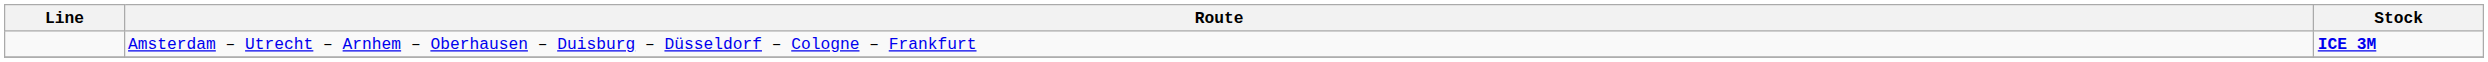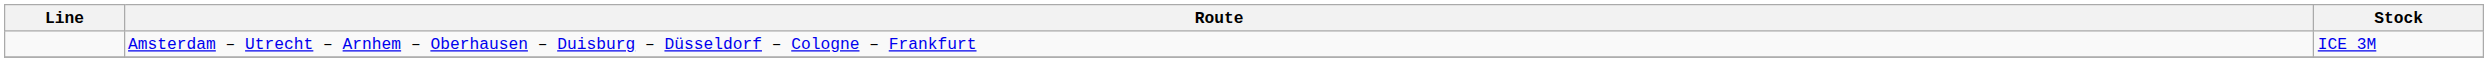(2347, 44) bold -> (2347, 44) normal
